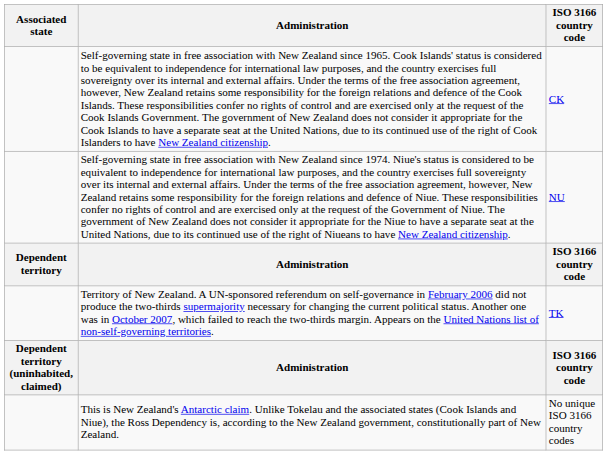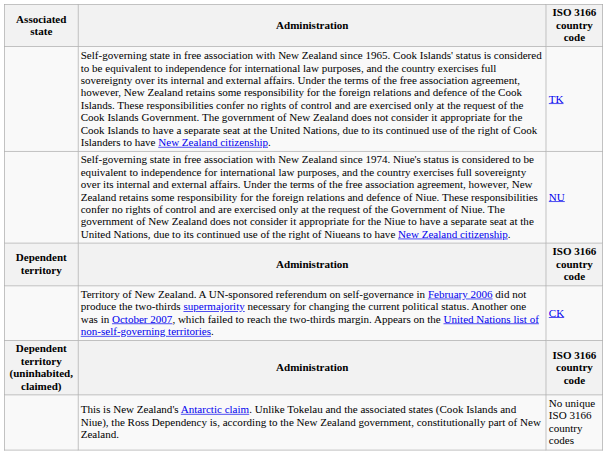(557, 99) CK -> (556, 99) TK
(556, 313) TK -> (557, 313) CK
